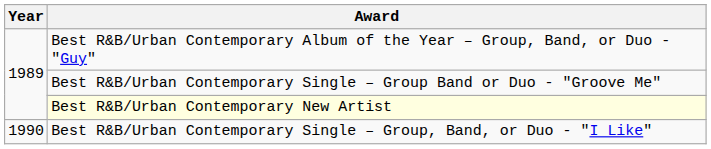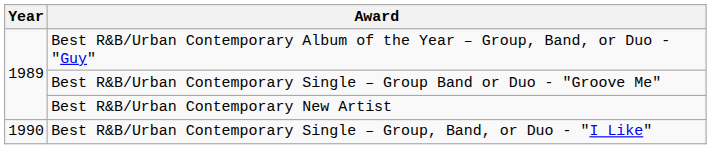(222, 107) lightyellow background -> (222, 107) no background
